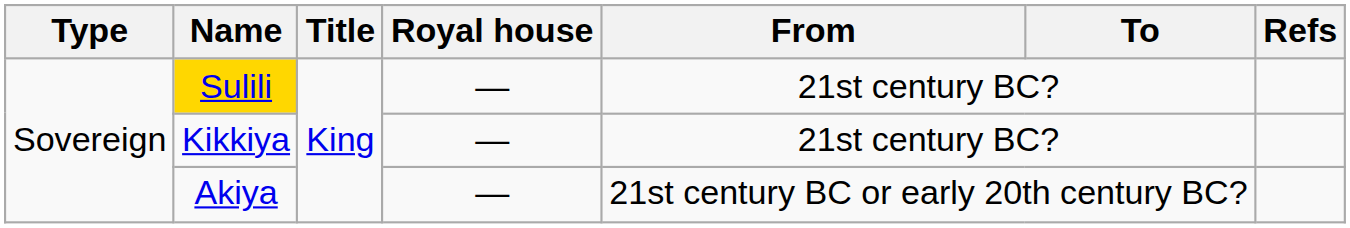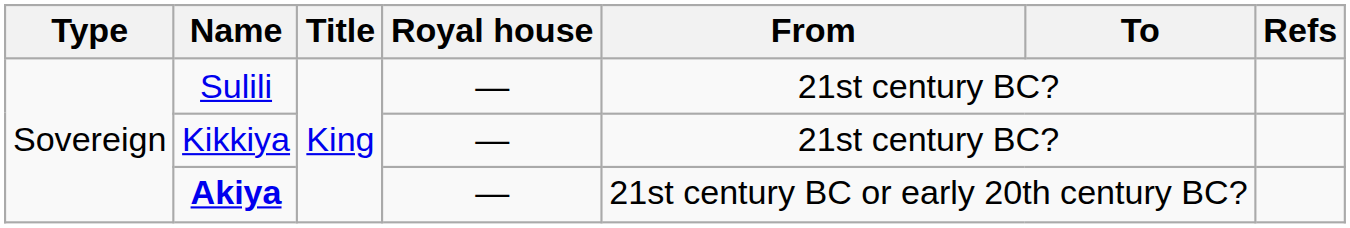(236, 85) gold background -> (236, 85) no background
(236, 193) normal -> (236, 193) bold
